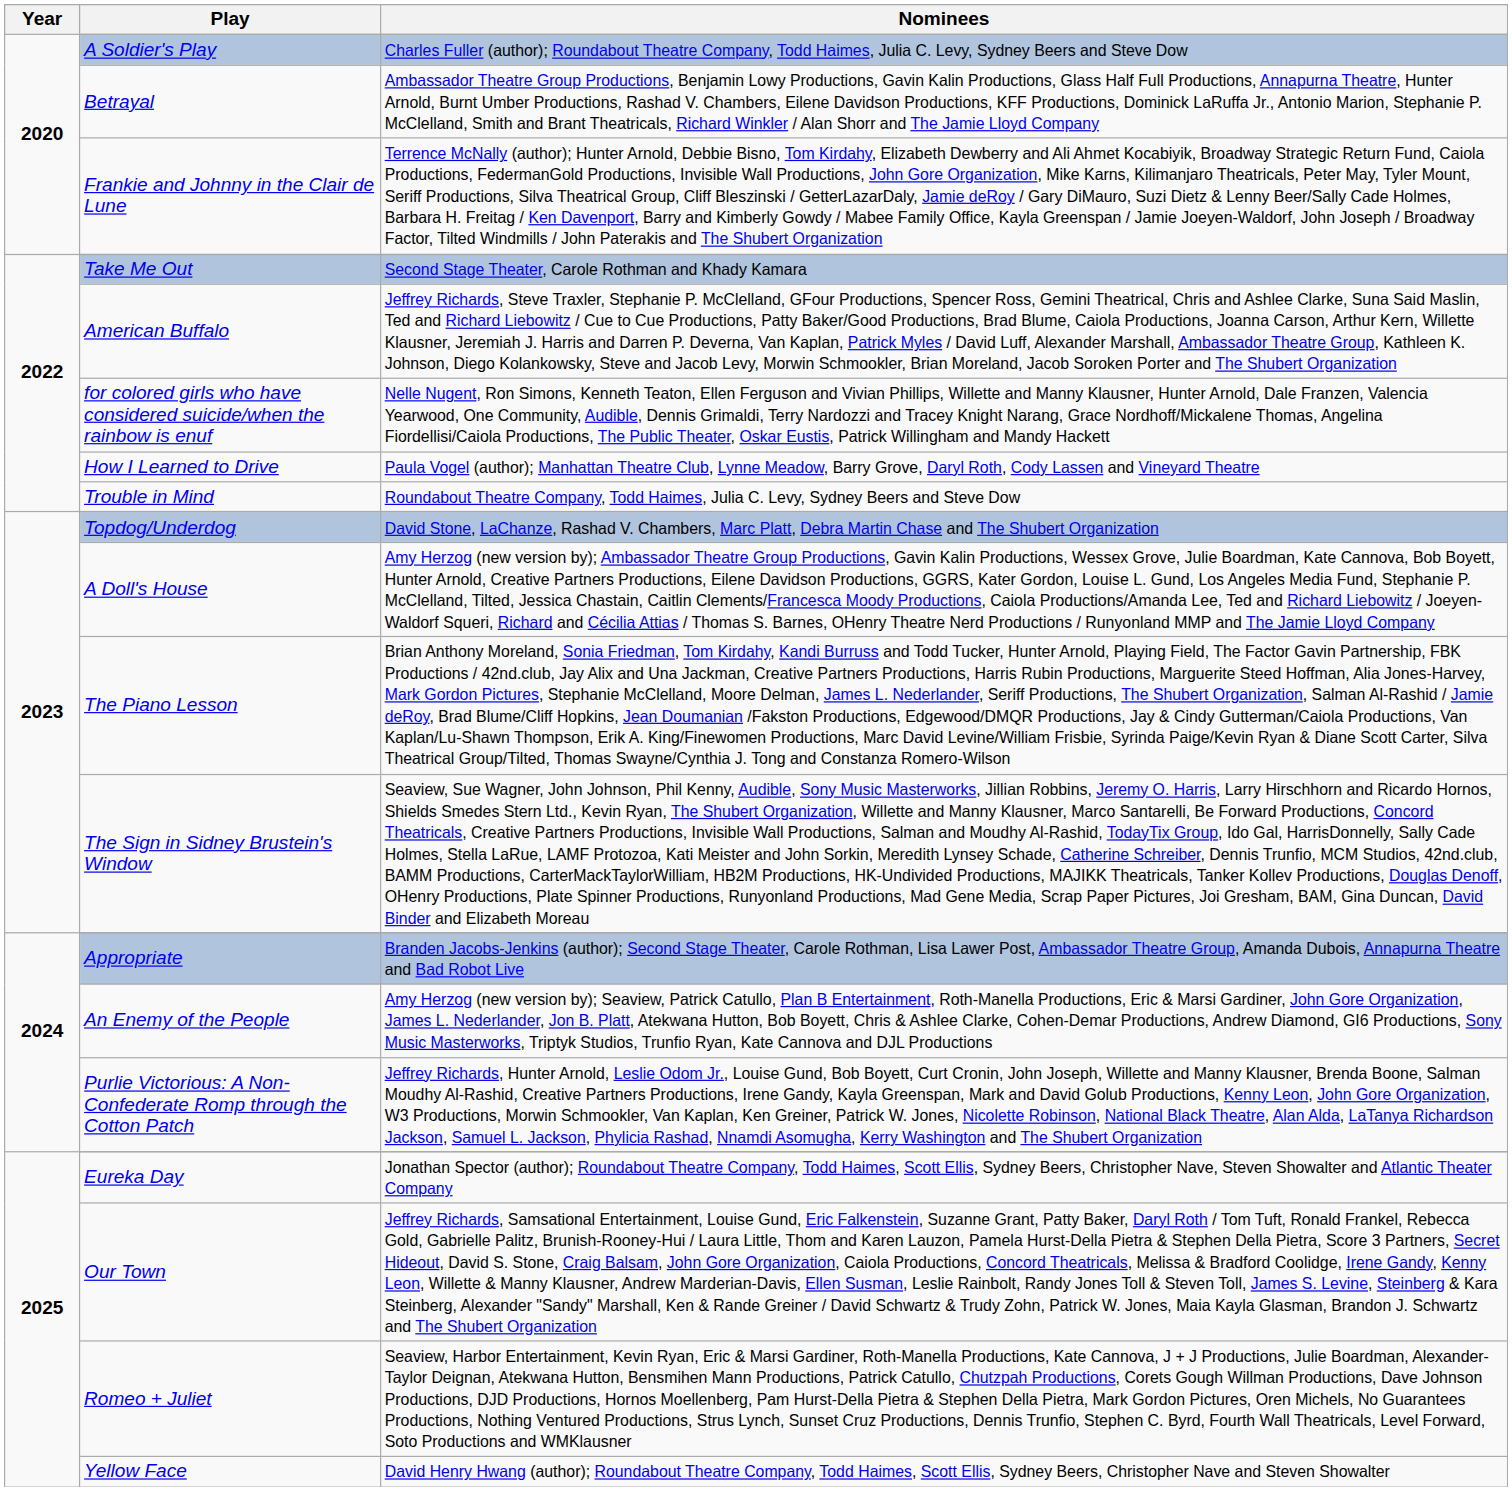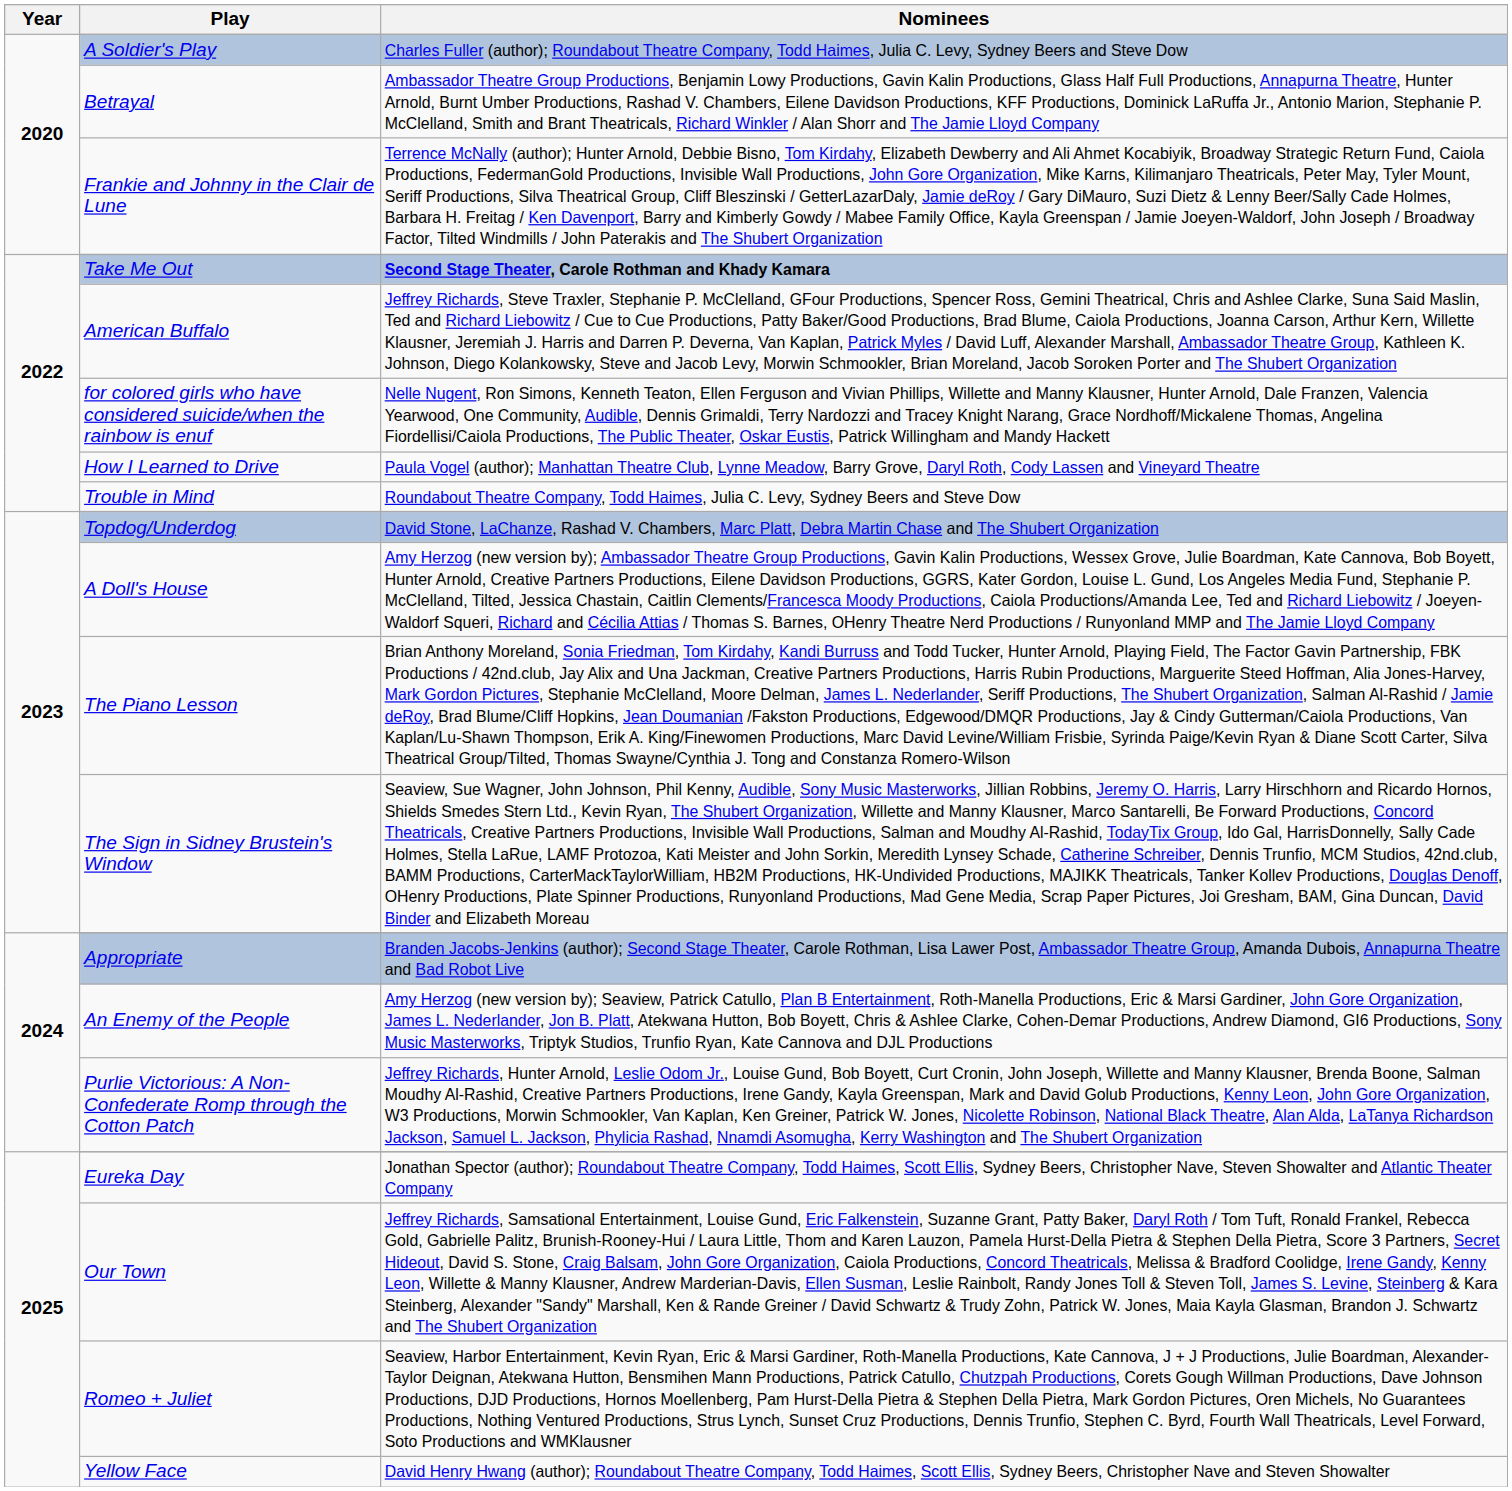(596, 270) normal -> (607, 268) bold
